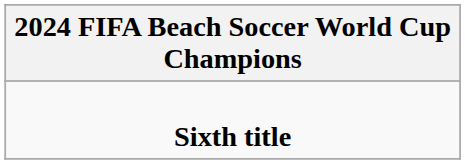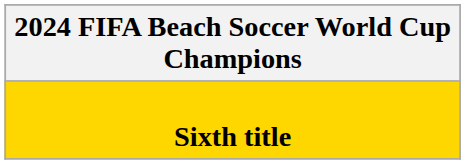(233, 135) no background -> (233, 135) gold background
